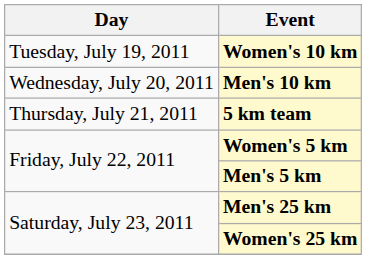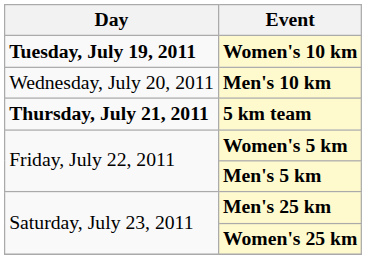(99, 51) normal -> (103, 51) bold
(104, 113) normal -> (109, 113) bold
